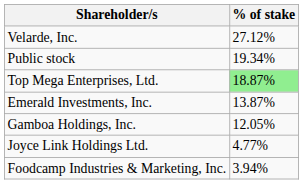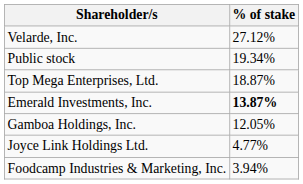(254, 80) lightgreen background -> (254, 80) no background
(254, 102) normal -> (255, 102) bold
